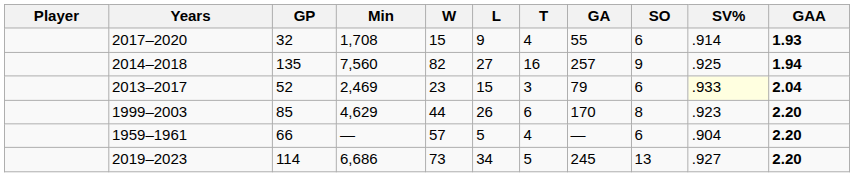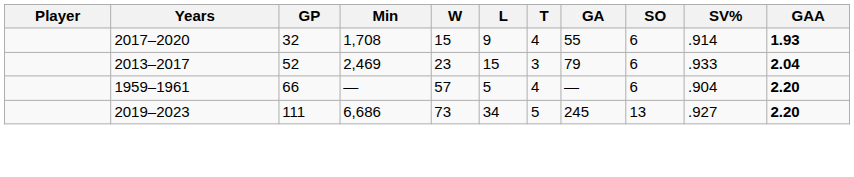- row: (150, 64)
(706, 87) lightyellow background -> (703, 64) no background
- row: (150, 111)
(288, 159) 114 -> (294, 111) 111
